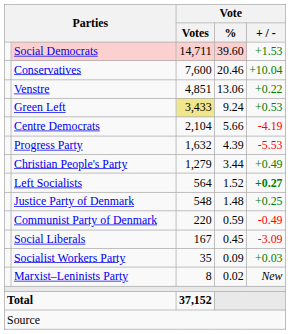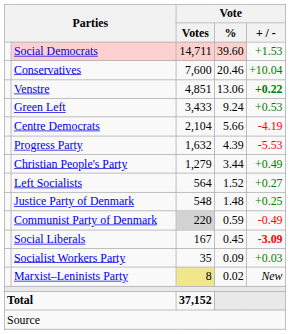(269, 88) normal -> (269, 88) bold
(198, 107) khaki background -> (198, 107) no background
(269, 182) bold -> (269, 182) normal
(203, 220) no background -> (203, 220) lightgrey background
(270, 239) normal -> (270, 239) bold
(209, 276) no background -> (209, 276) khaki background
